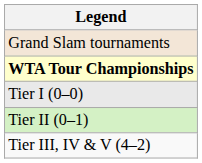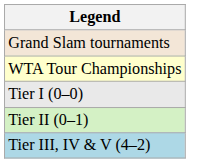(101, 68) bold -> (95, 68) normal
(79, 145) no background -> (79, 145) lightblue background
